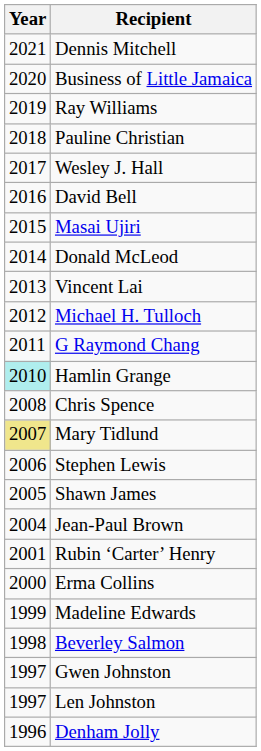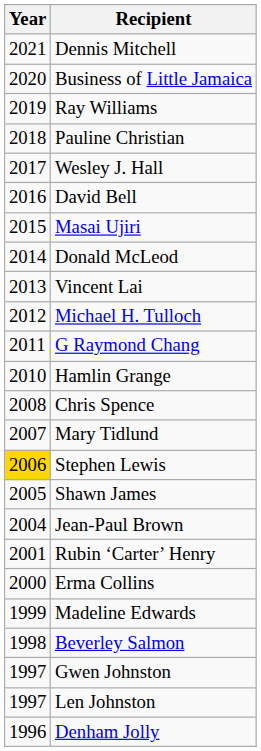(28, 375) paleturquoise background -> (28, 375) no background
(28, 434) khaki background -> (28, 434) no background
(28, 464) no background -> (28, 464) gold background
